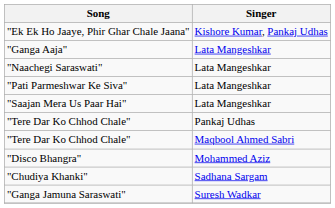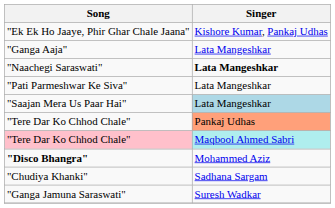(233, 67) normal -> (236, 67) bold
(233, 103) no background -> (233, 103) lightblue background
(225, 121) no background -> (225, 121) lightsalmon background
(69, 140) no background -> (69, 140) pink background
(244, 140) no background -> (244, 140) paleturquoise background
(44, 158) normal -> (47, 158) bold
